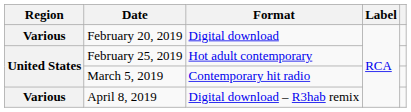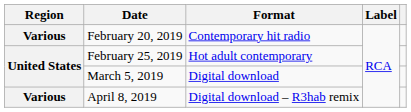(234, 35) Digital download -> (249, 35) Contemporary hit radio
(249, 76) Contemporary hit radio -> (234, 76) Digital download
